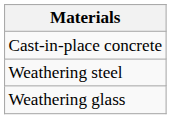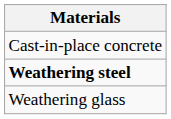(66, 72) normal -> (70, 72) bold
